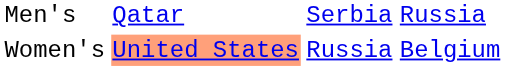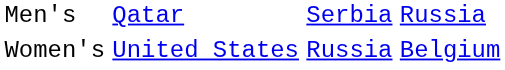(206, 50) lightsalmon background -> (206, 50) no background
